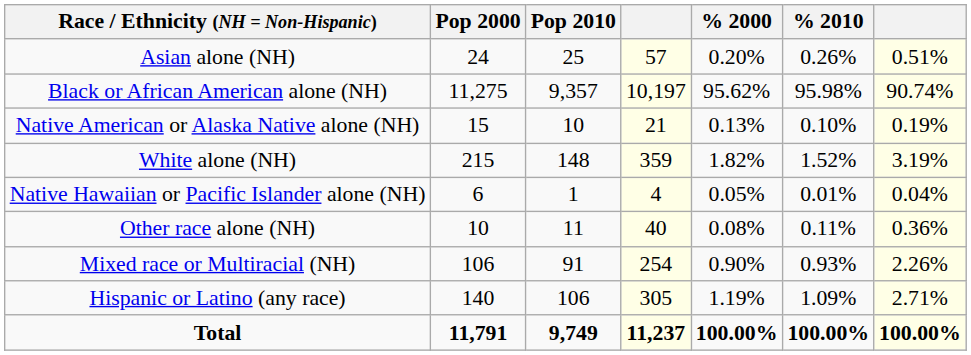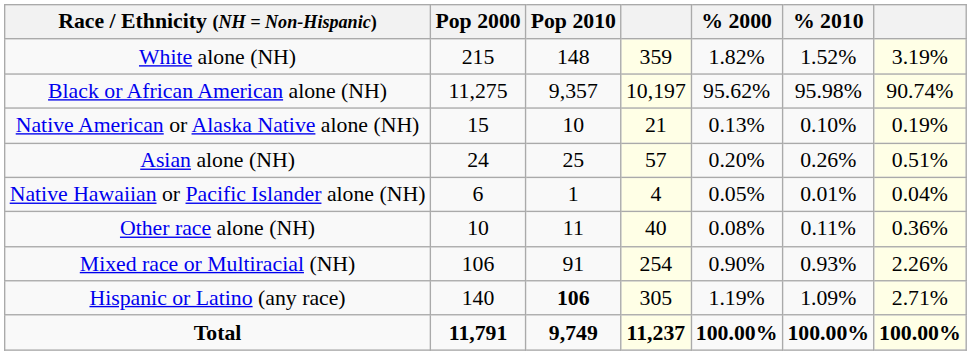rows swapped: (218, 159) <-> (218, 56)
(573, 297) normal -> (573, 297) bold
